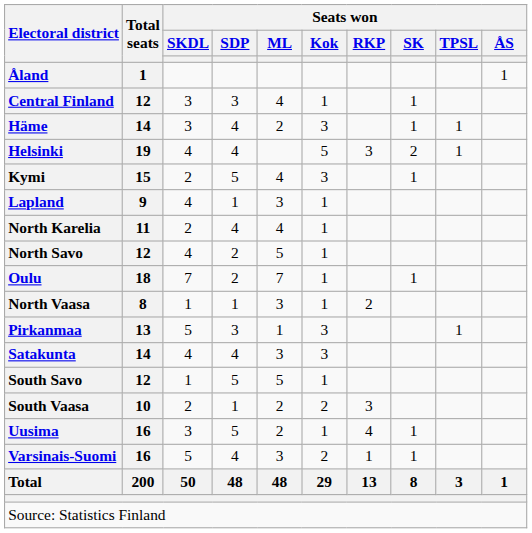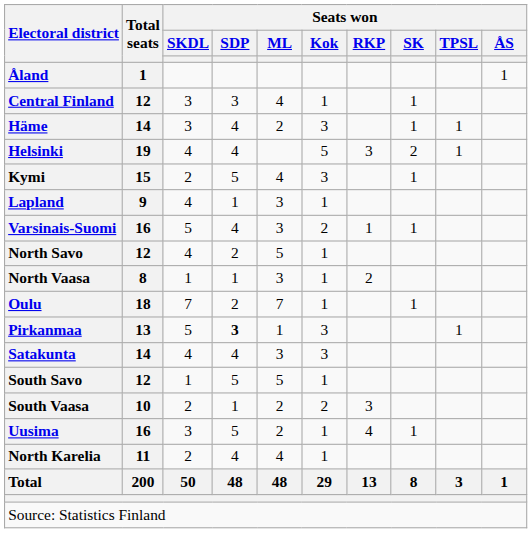rows swapped: (54, 228) <-> (62, 456)
rows swapped: (49, 304) <-> (25, 278)
(235, 329) normal -> (235, 329) bold
